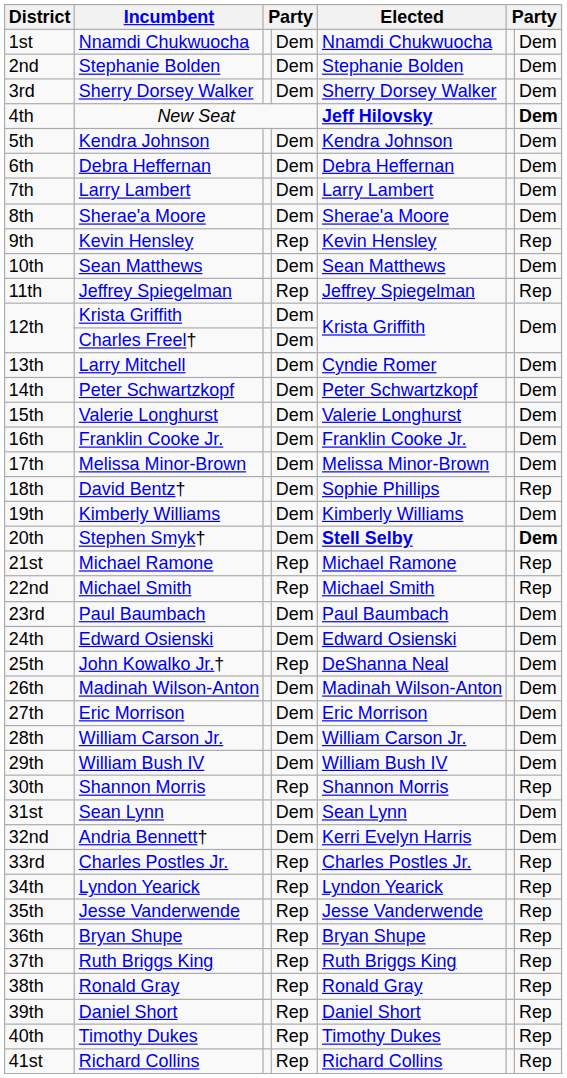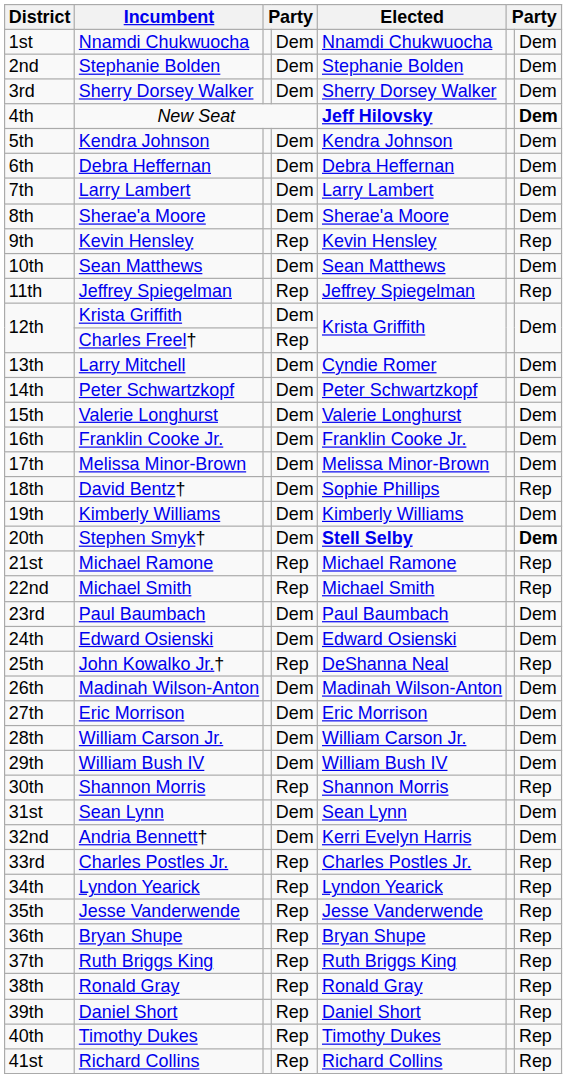(295, 340) Dem -> (292, 340) Rep
(538, 663) Dem -> (535, 663) Rep
